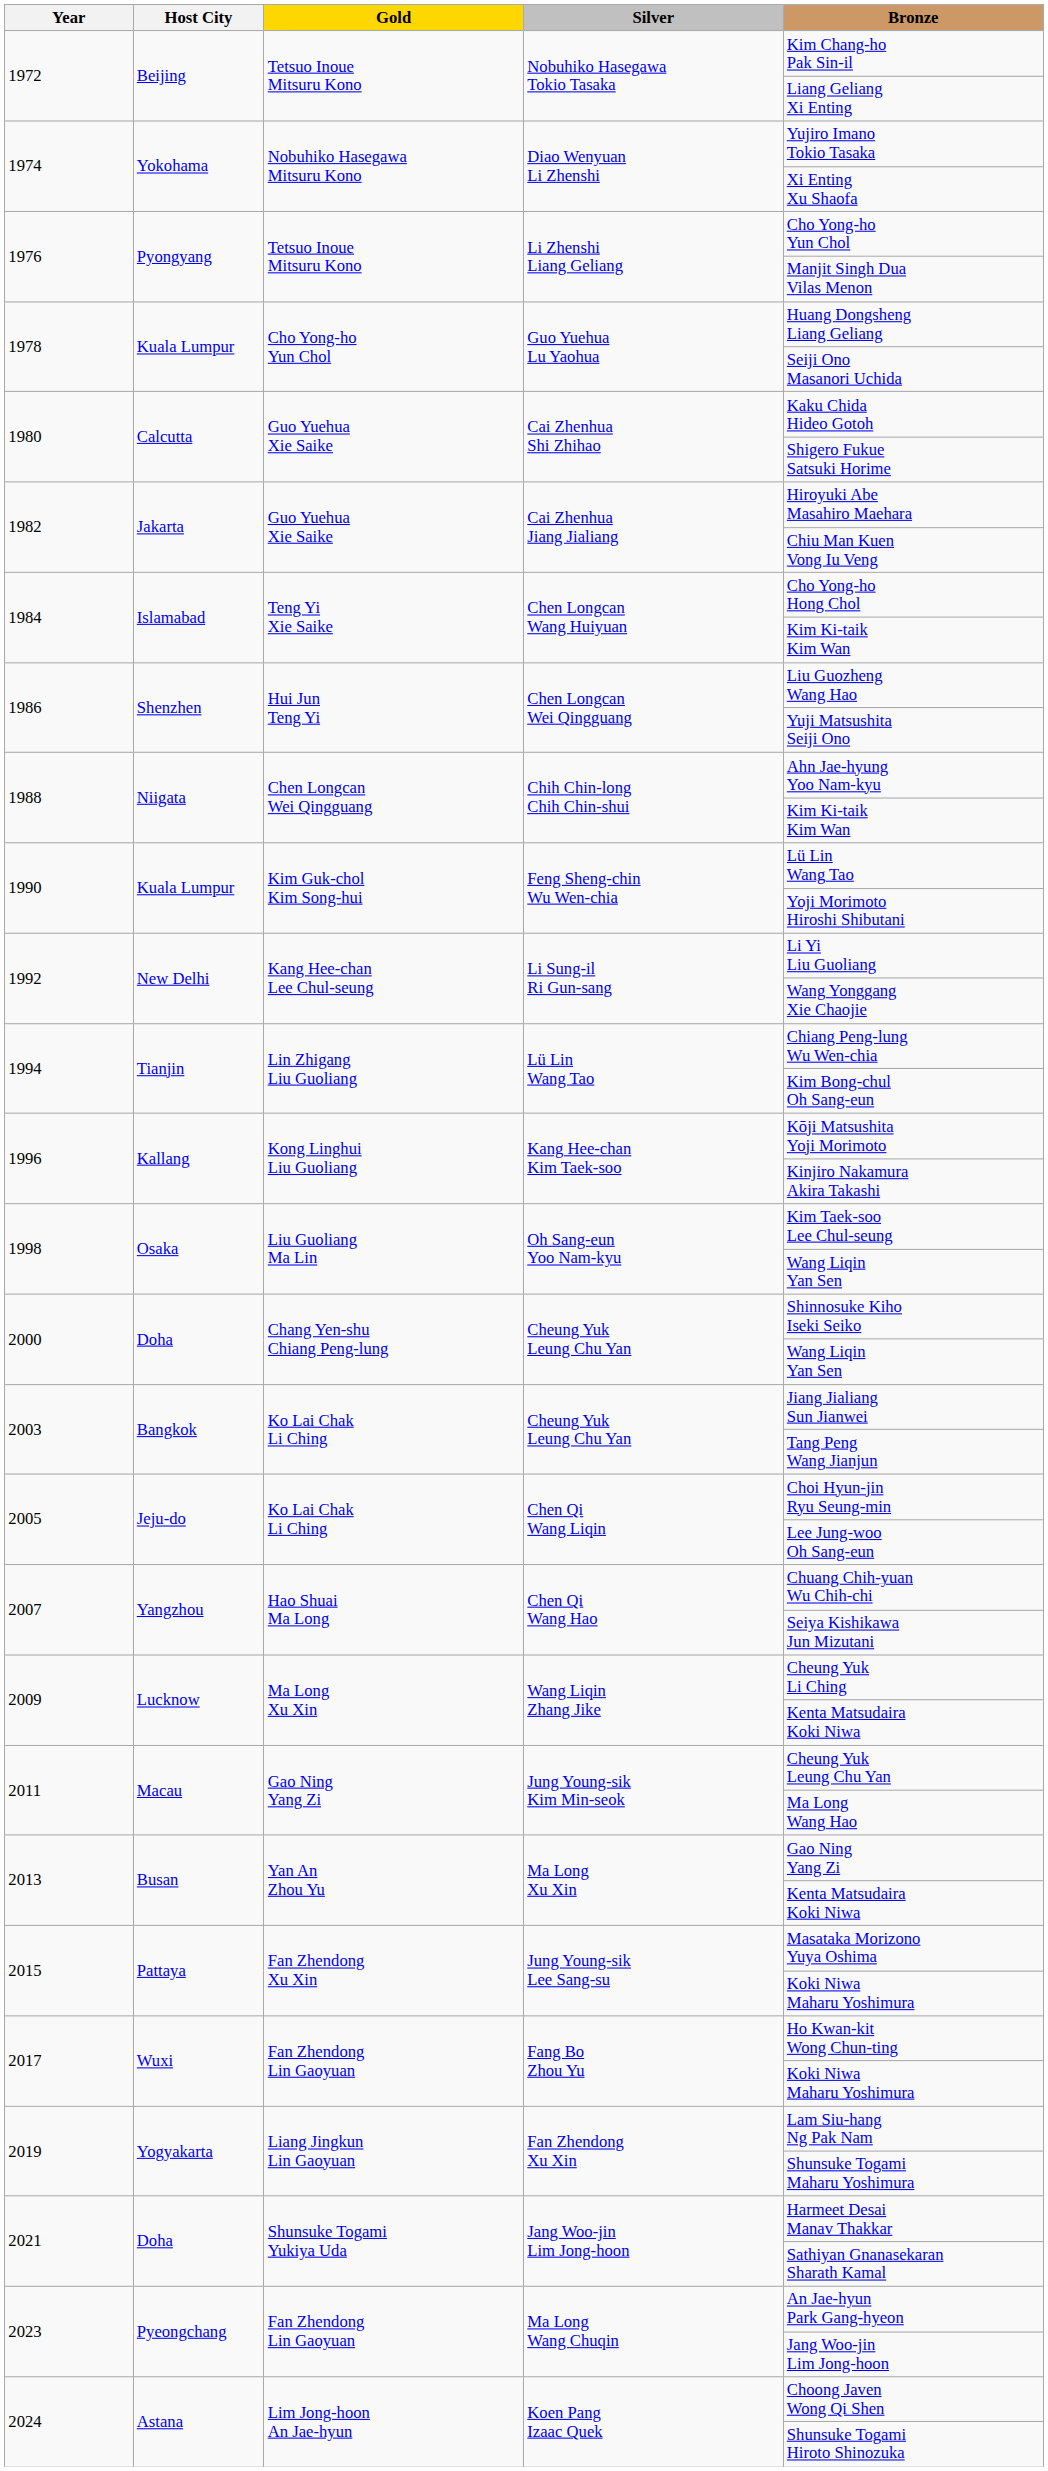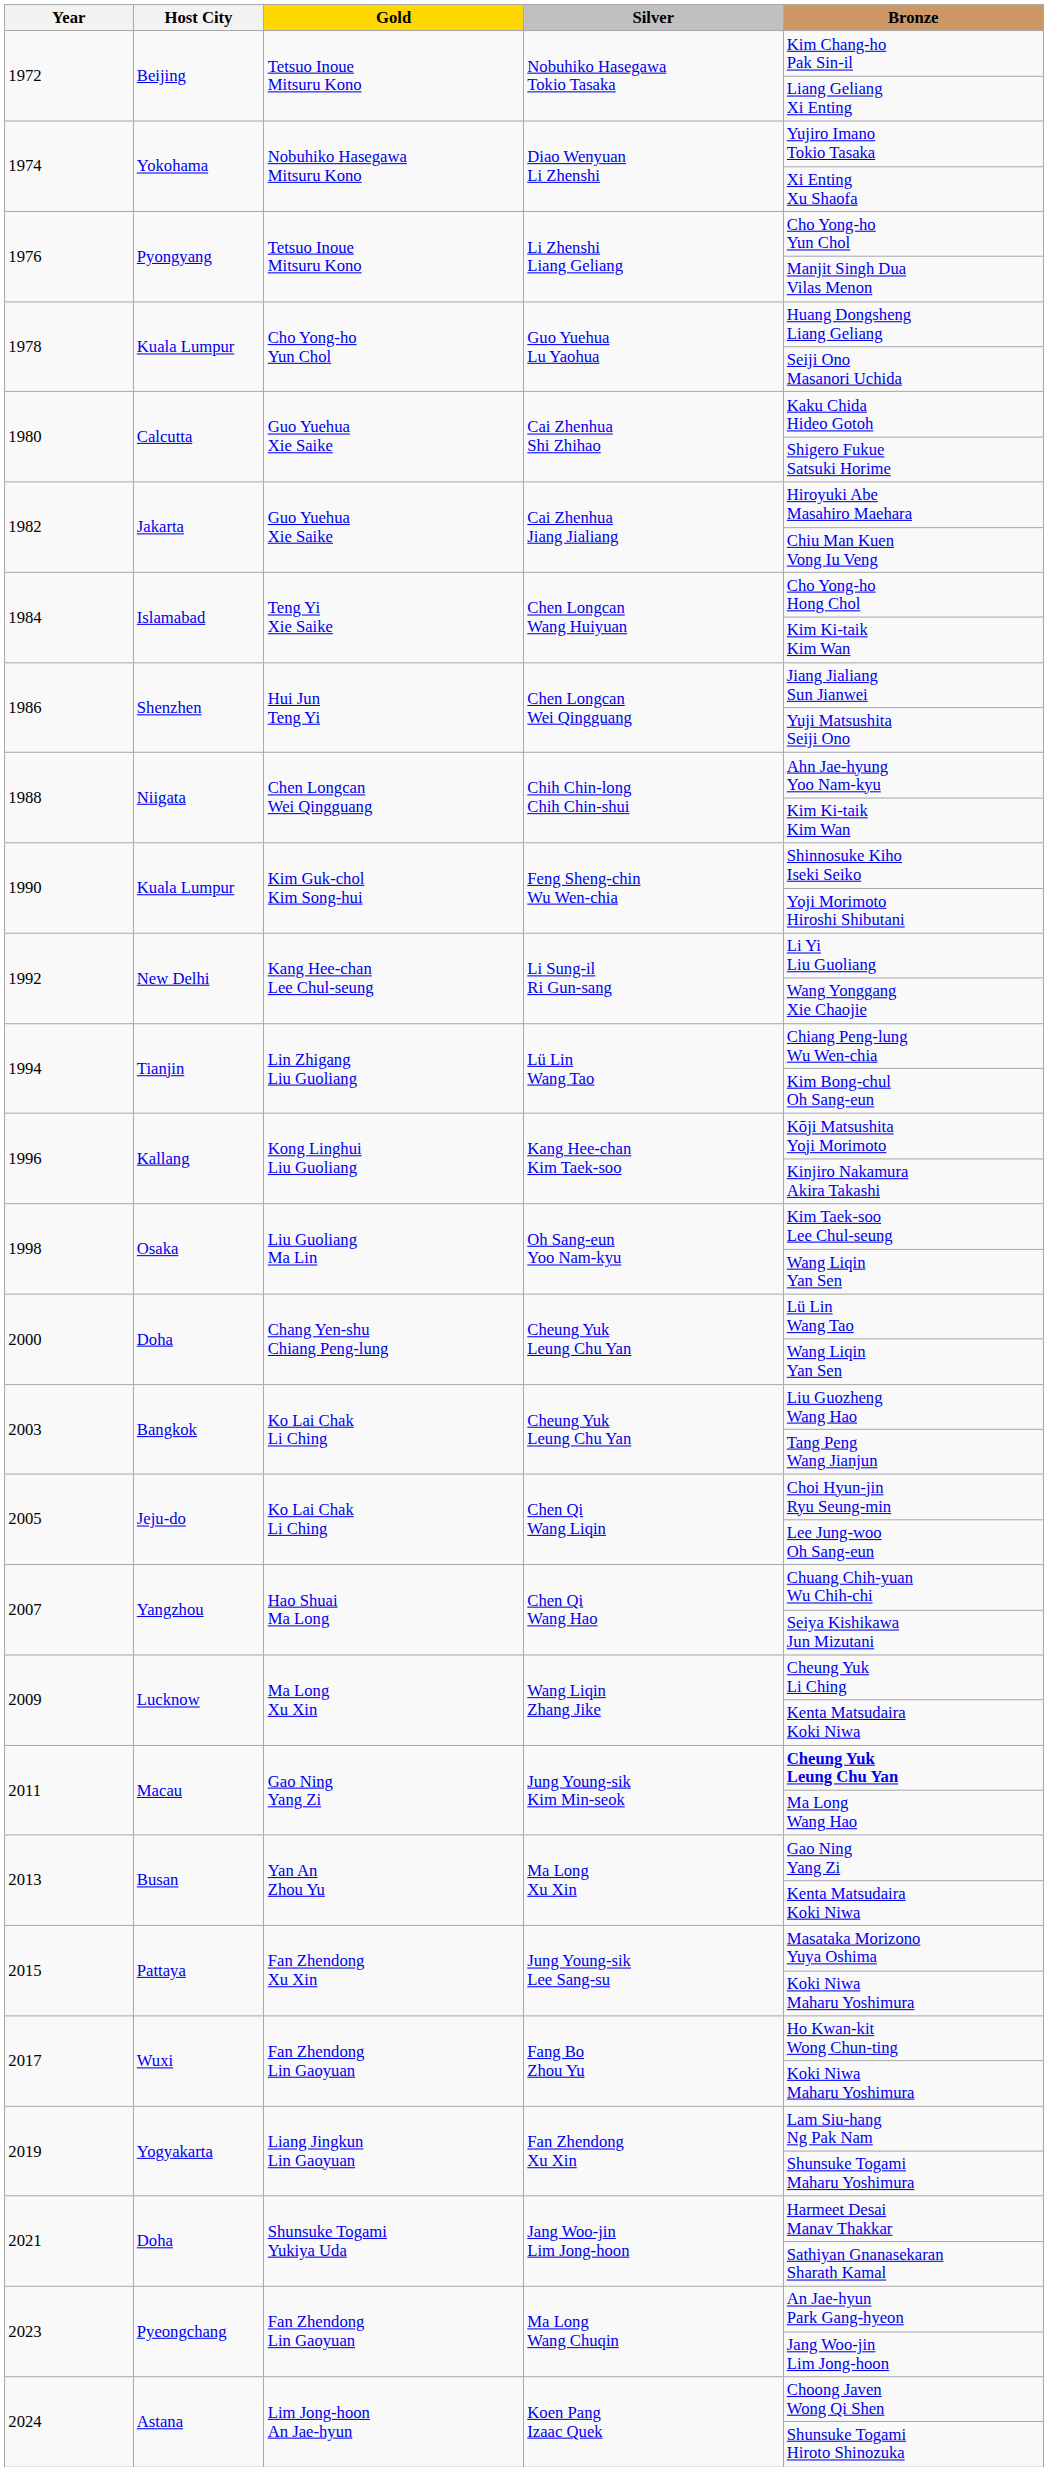(835, 684) Liu Guozheng Wang Hao -> (832, 684) Jiang Jialiang Sun Jianwei
(820, 865) Lü Lin Wang Tao -> (844, 865) Shinnosuke Kiho Iseki Seiko
(844, 1316) Shinnosuke Kiho Iseki Seiko -> (820, 1316) Lü Lin Wang Tao
(832, 1406) Jiang Jialiang Sun Jianwei -> (835, 1406) Liu Guozheng Wang Hao
(839, 1767) normal -> (842, 1767) bold
